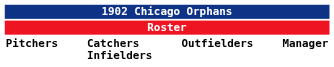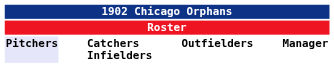(32, 43) no background -> (32, 43) lavender background
